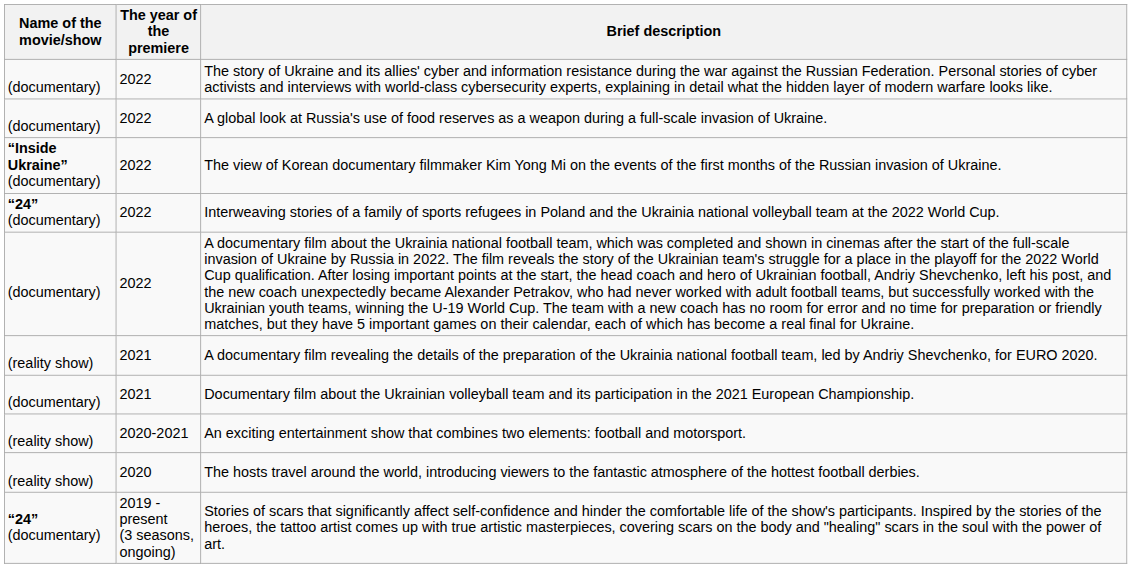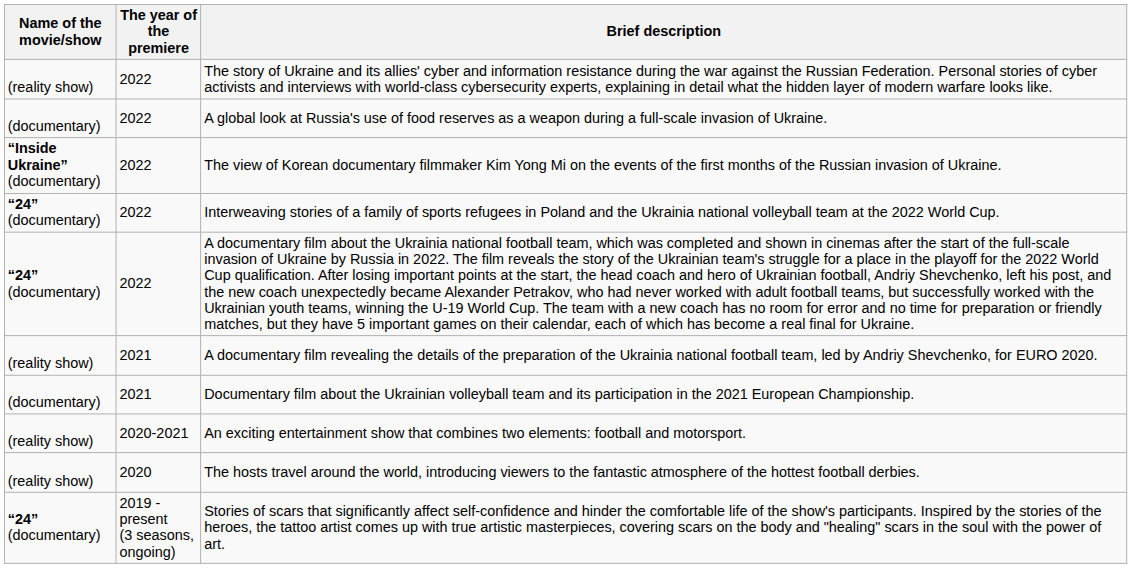(54, 87) (documentary) -> (51, 87) (reality show)
(54, 292) (documentary) -> (54, 284) “24” (documentary)
